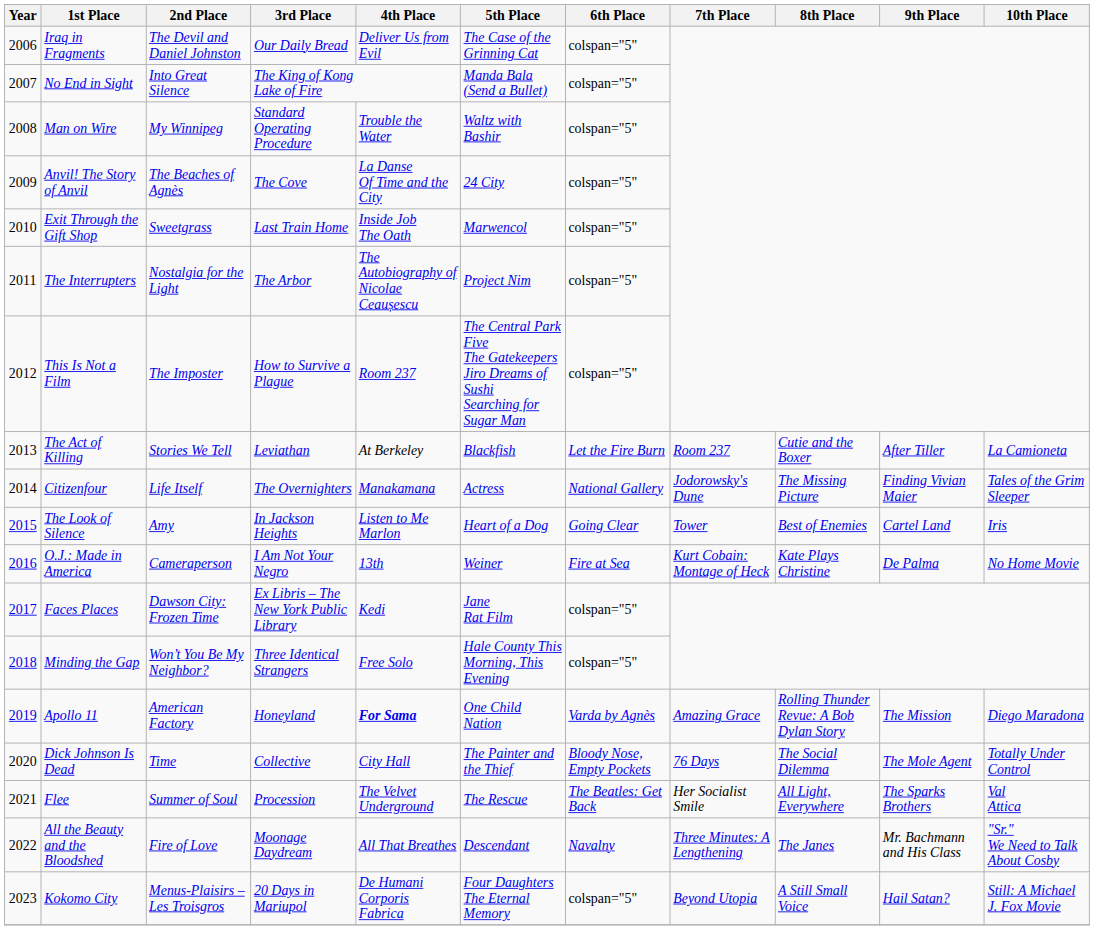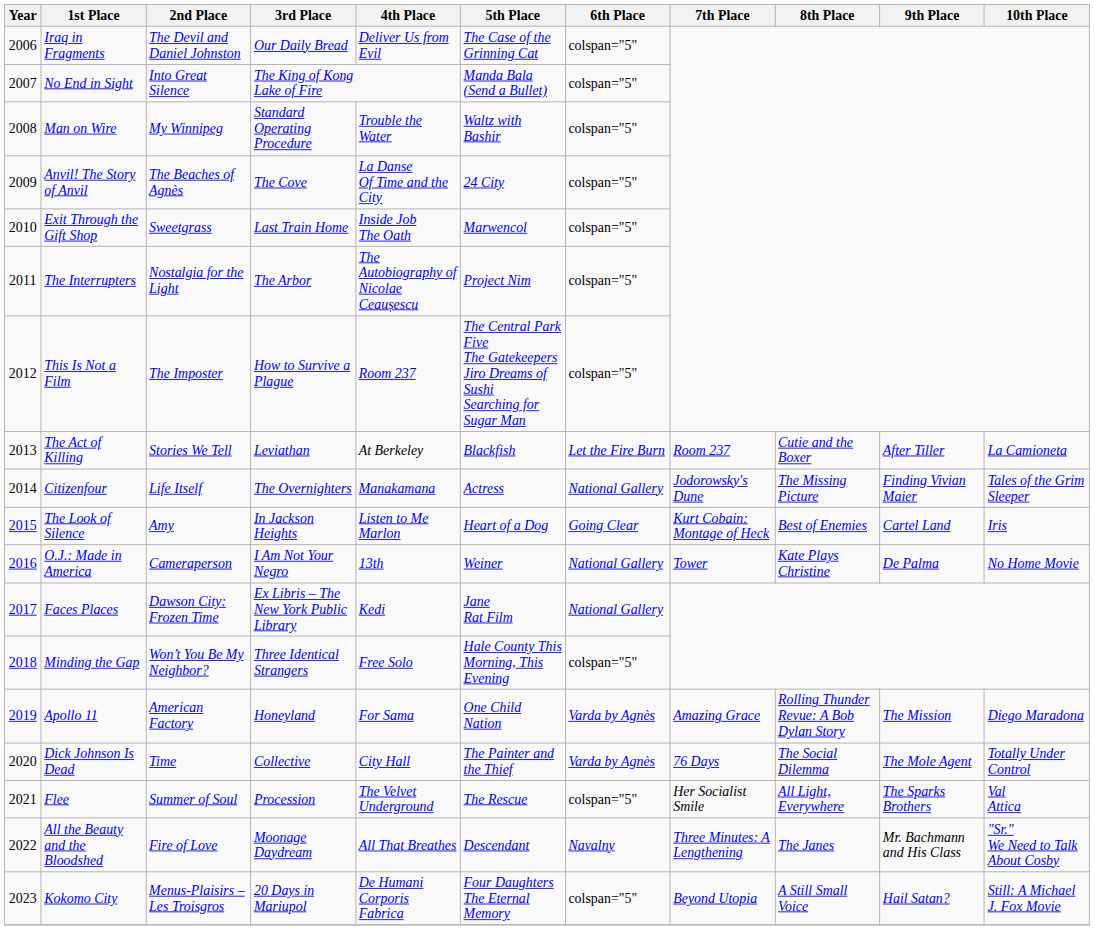(690, 526) Tower -> (721, 526) Kurt Cobain: Montage of Heck
(599, 563) Fire at Sea -> (616, 563) National Gallery
(721, 563) Kurt Cobain: Montage of Heck -> (690, 563) Tower
(603, 609) colspan="5" -> (616, 609) National Gallery
(388, 716) bold -> (386, 716) normal
(610, 761) Bloody Nose, Empty Pockets -> (612, 761) Varda by Agnès
(615, 799) The Beatles: Get Back -> (603, 799) colspan="5"
